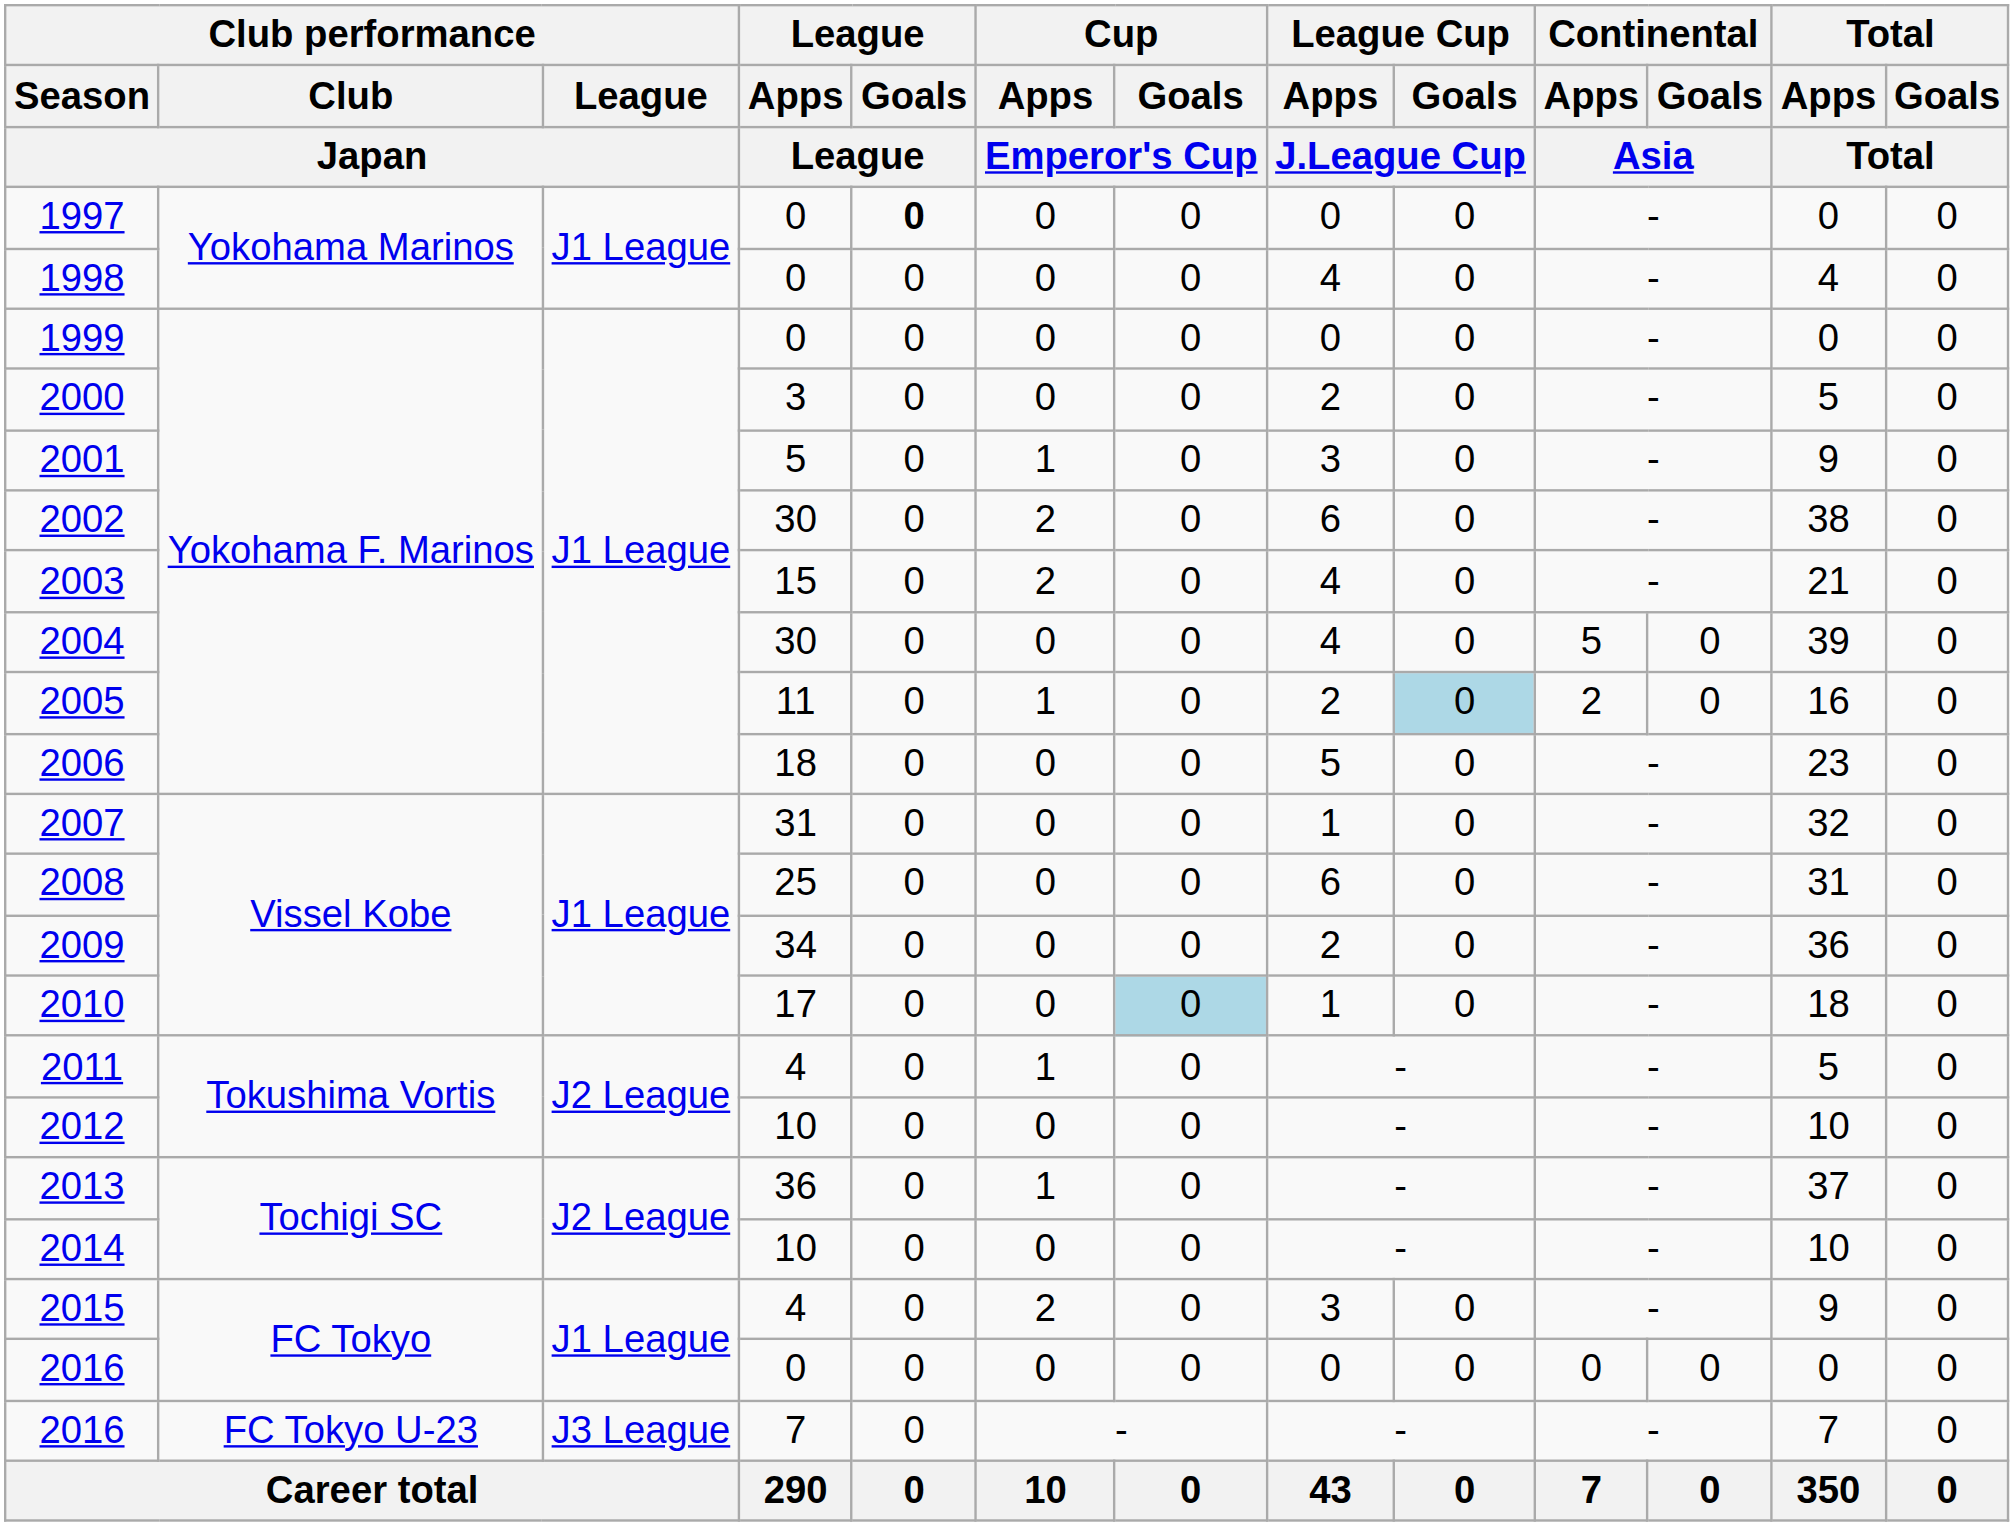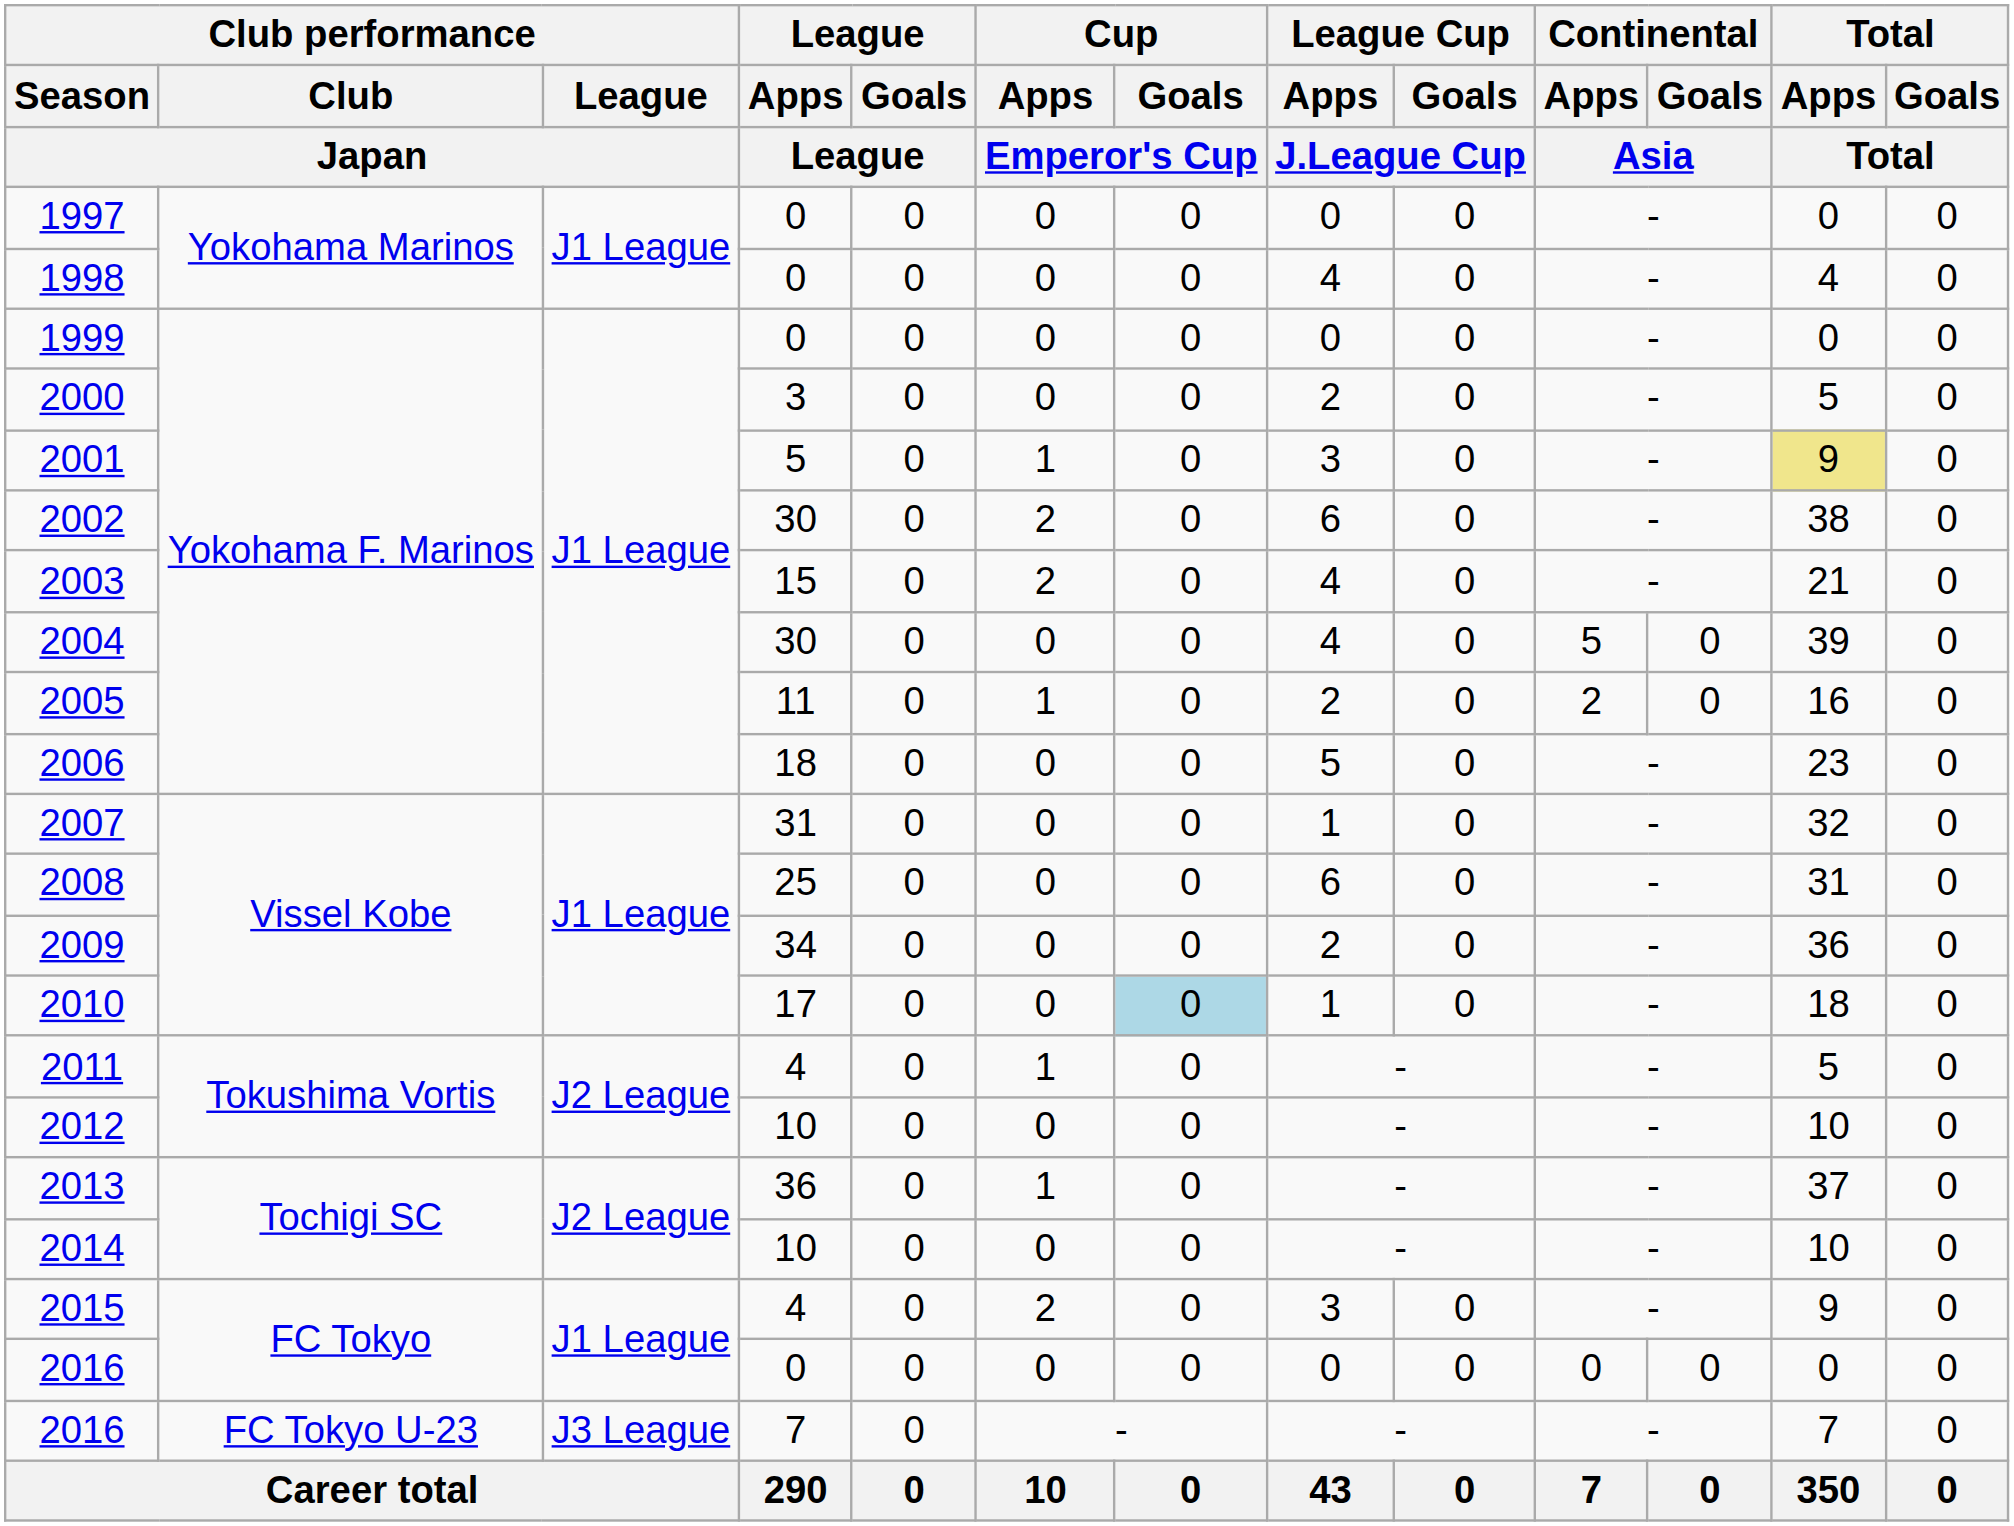(914, 216) bold -> (914, 216) normal
(1828, 459) no background -> (1828, 459) khaki background
(1465, 701) lightblue background -> (1465, 701) no background
